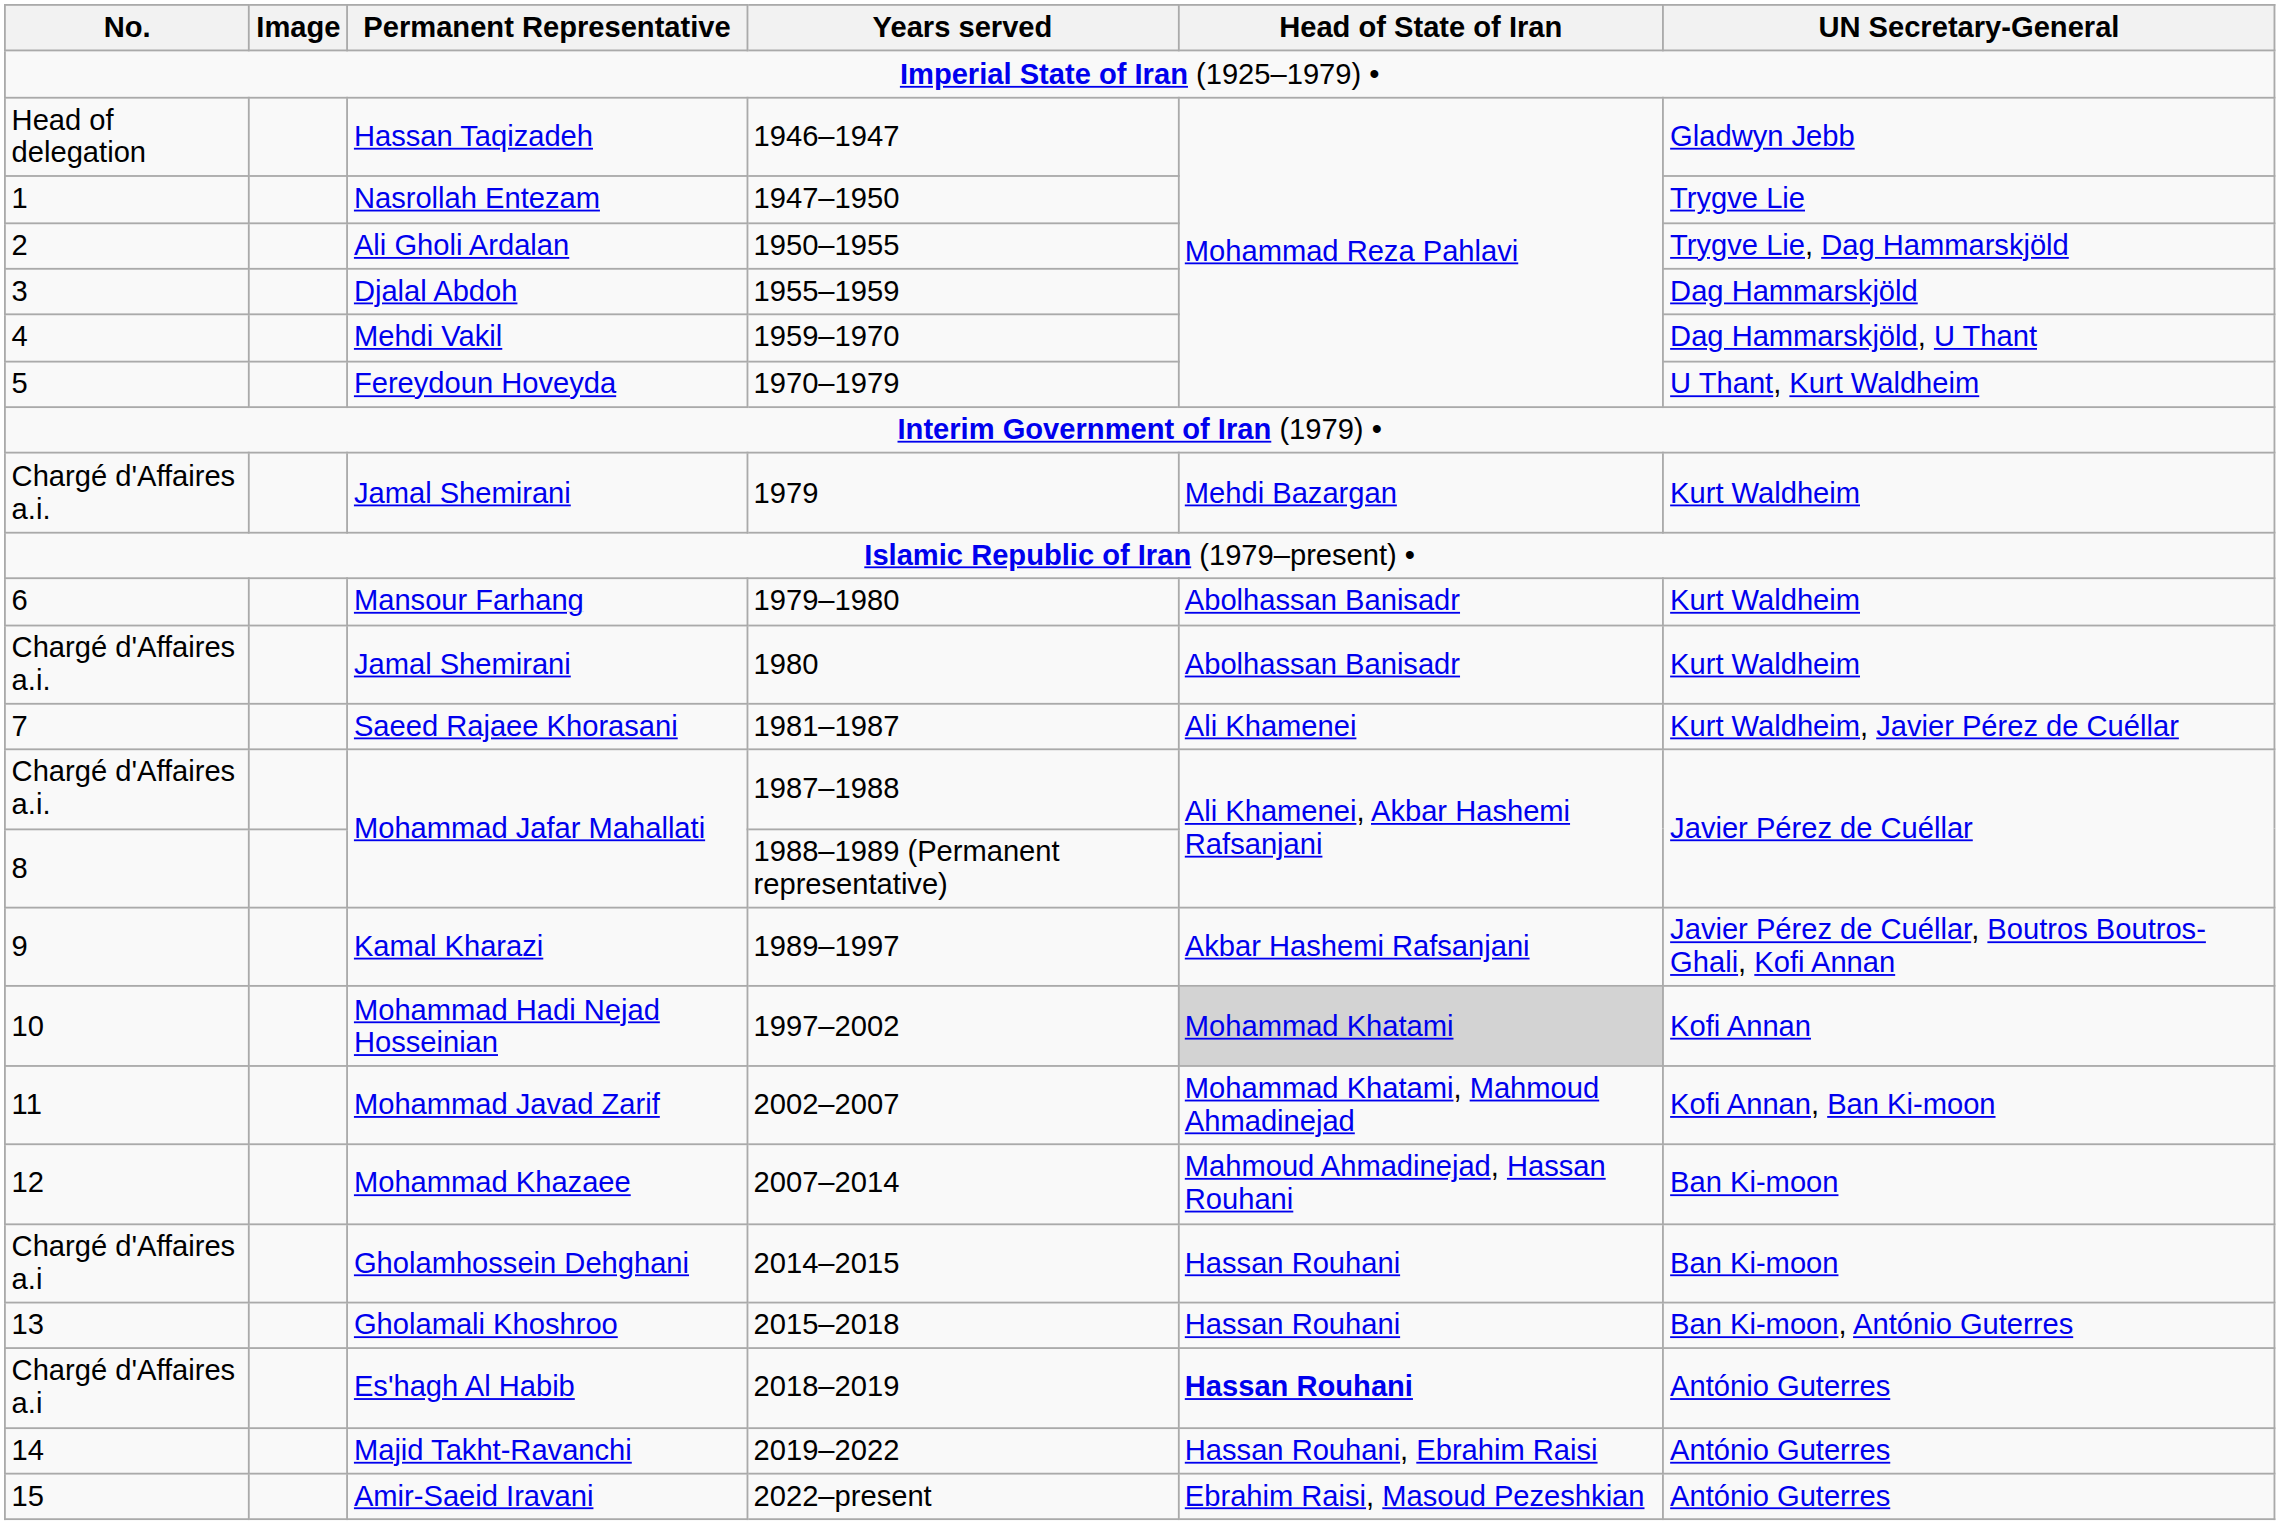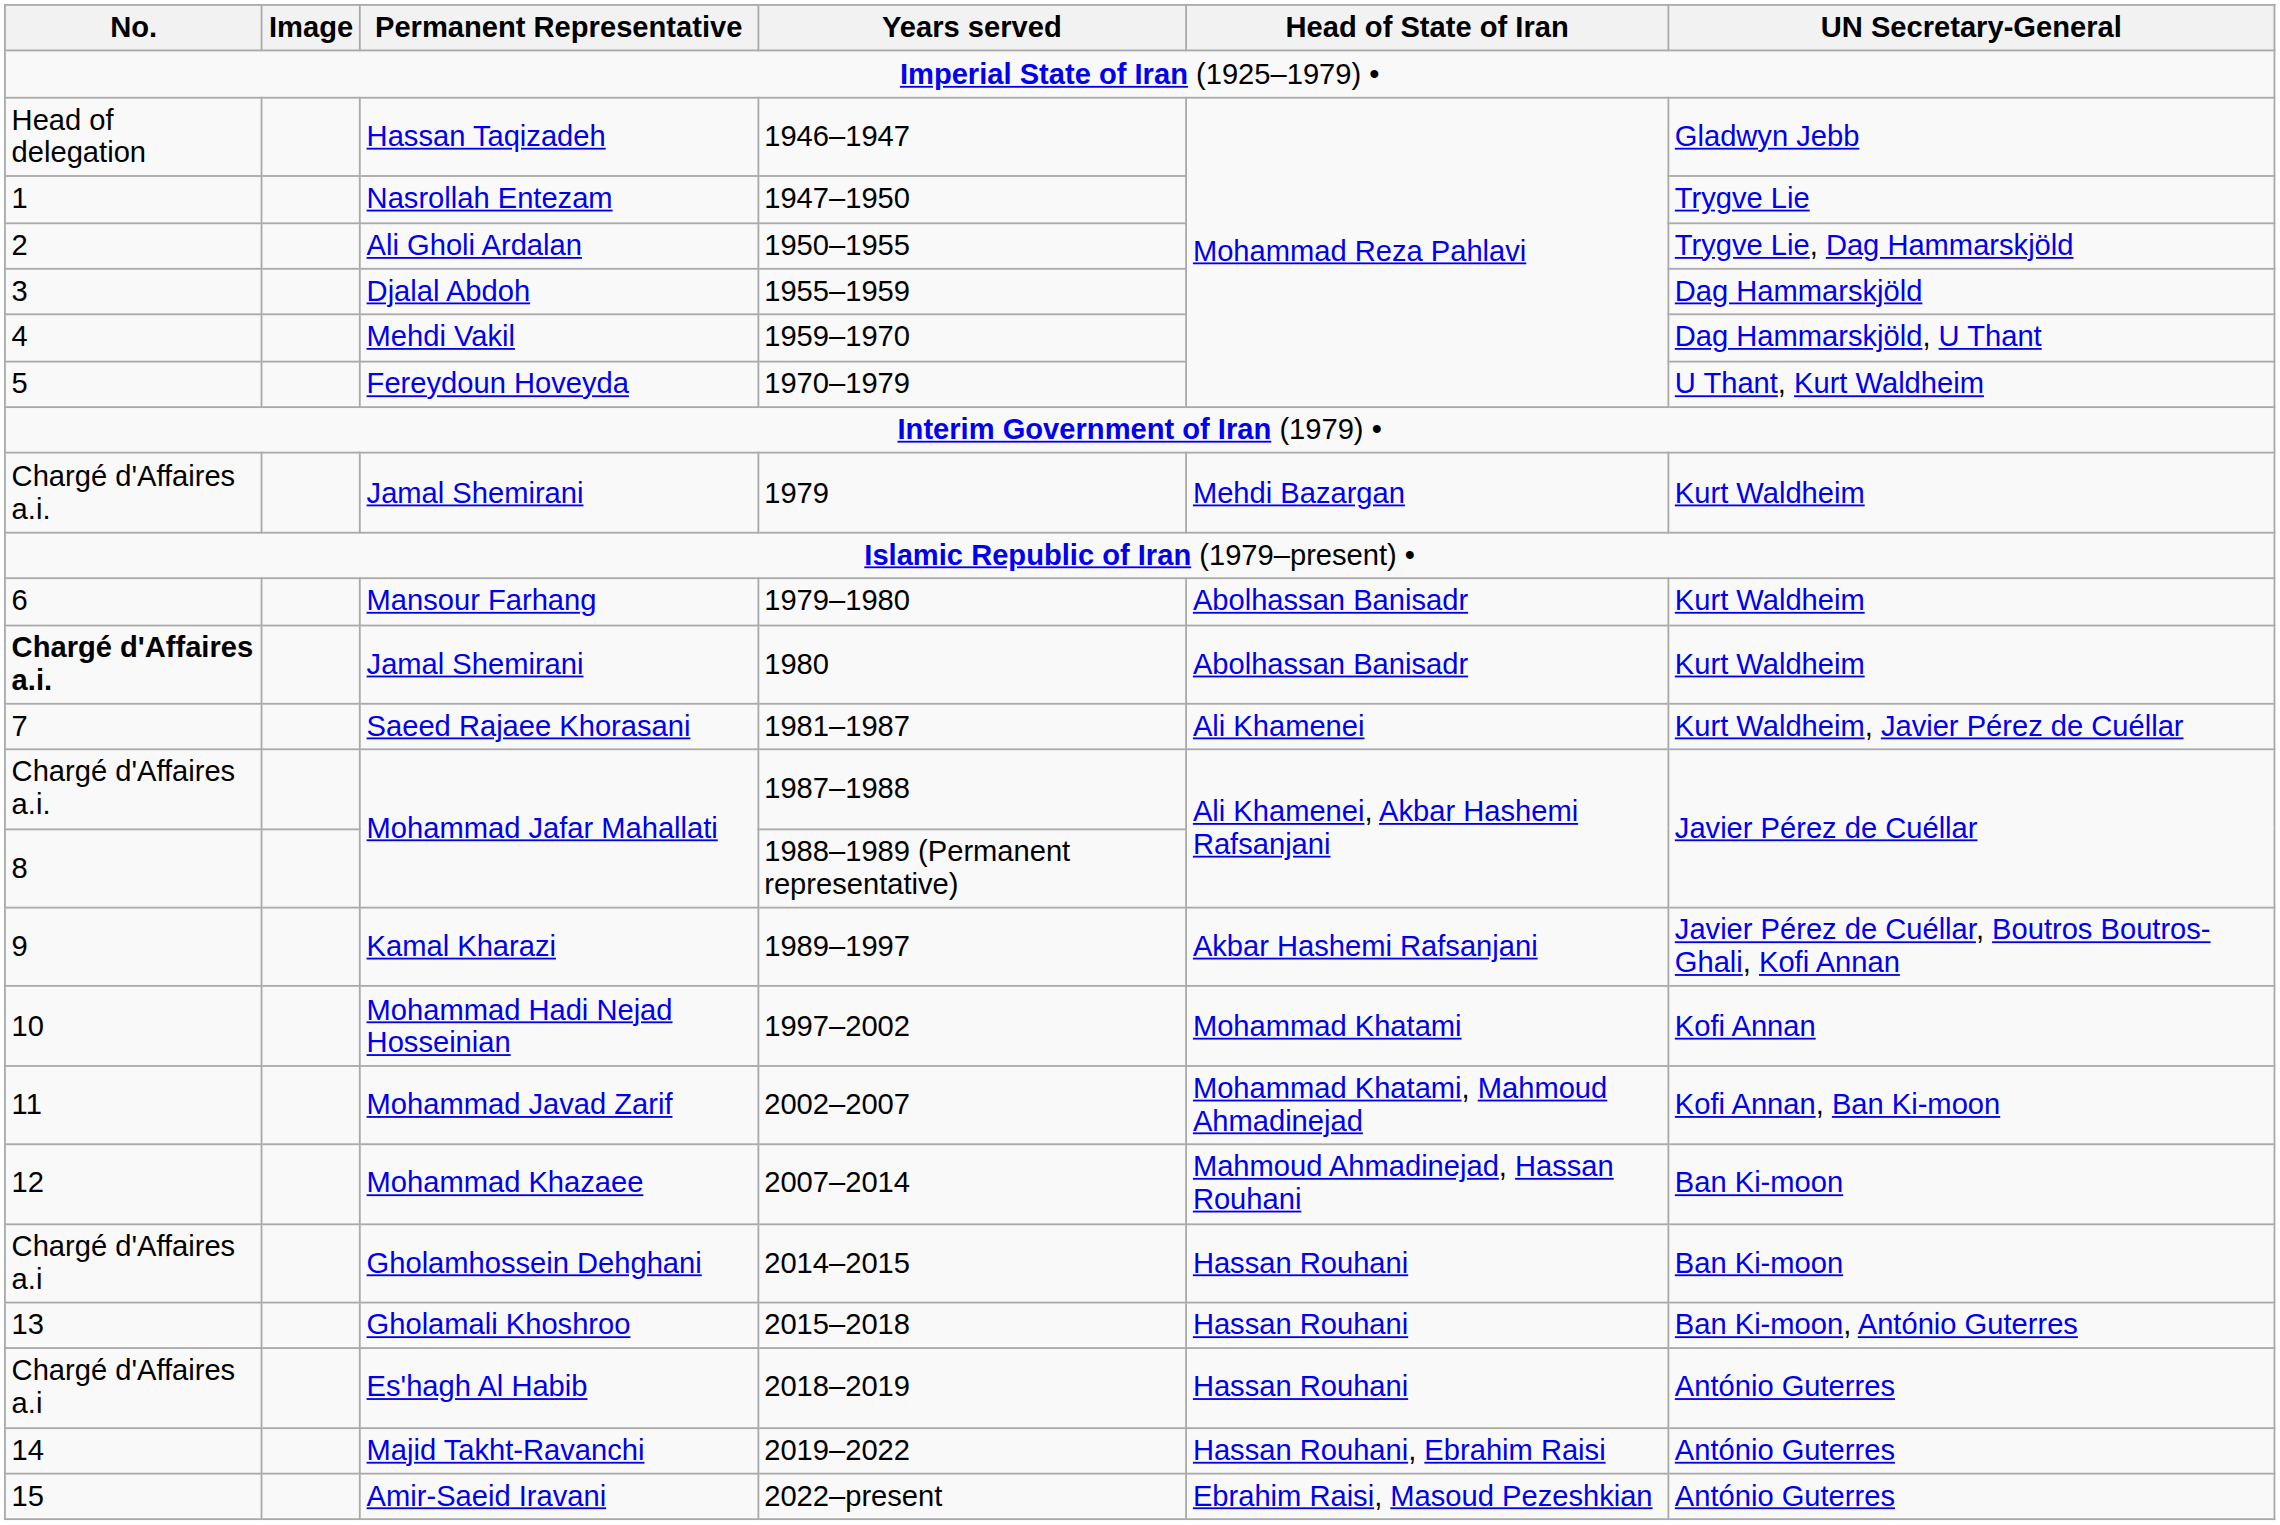(123, 663) normal -> (132, 663) bold
(1319, 1025) lightgrey background -> (1327, 1025) no background
(1299, 1387) bold -> (1301, 1387) normal
